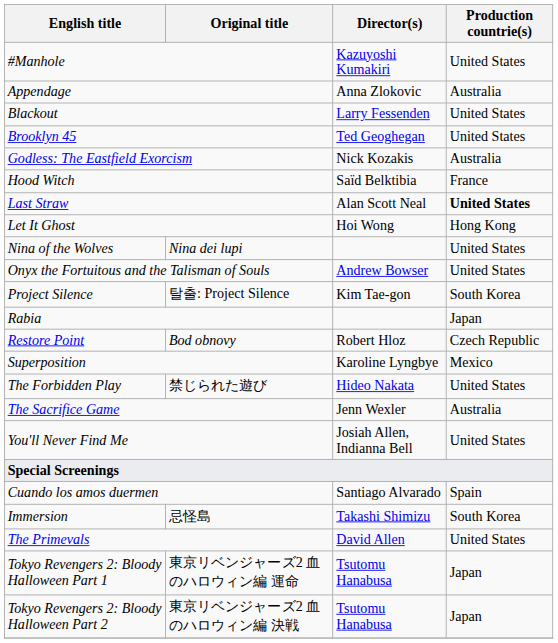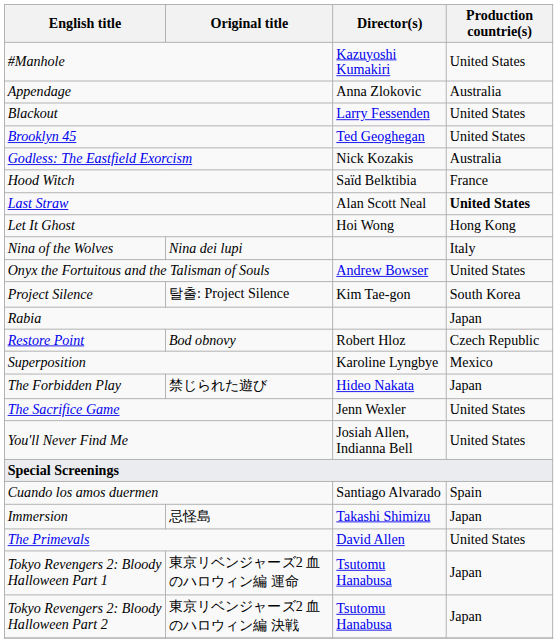(487, 248) United States -> (463, 248) Italy
(487, 386) United States -> (466, 386) Japan
(476, 409) Australia -> (487, 409) United States
(485, 516) South Korea -> (466, 516) Japan
